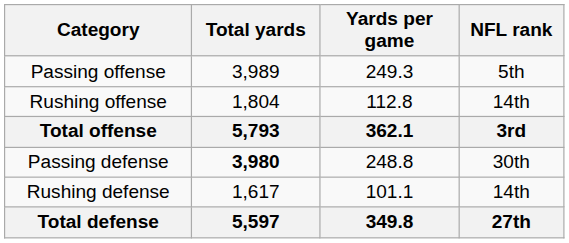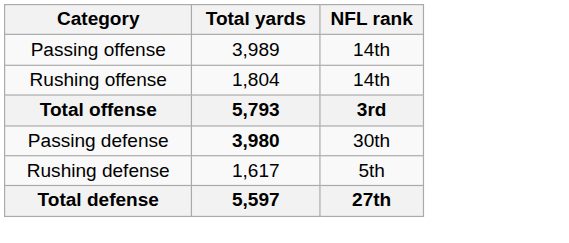- column: (389, 30)
(511, 71) 5th -> (372, 49) 14th
(511, 191) 14th -> (372, 170) 5th
